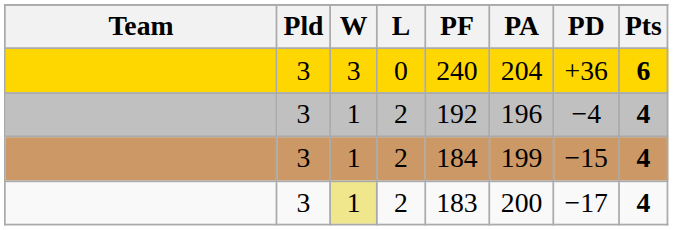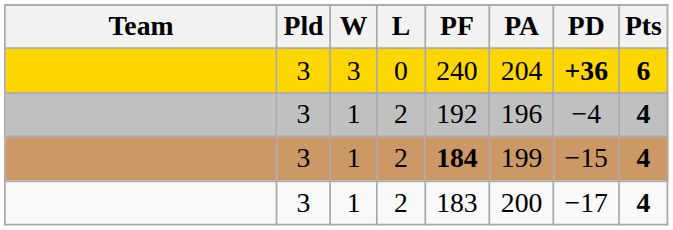(586, 70) normal -> (586, 70) bold
(457, 158) normal -> (457, 158) bold
(354, 202) khaki background -> (354, 202) no background
